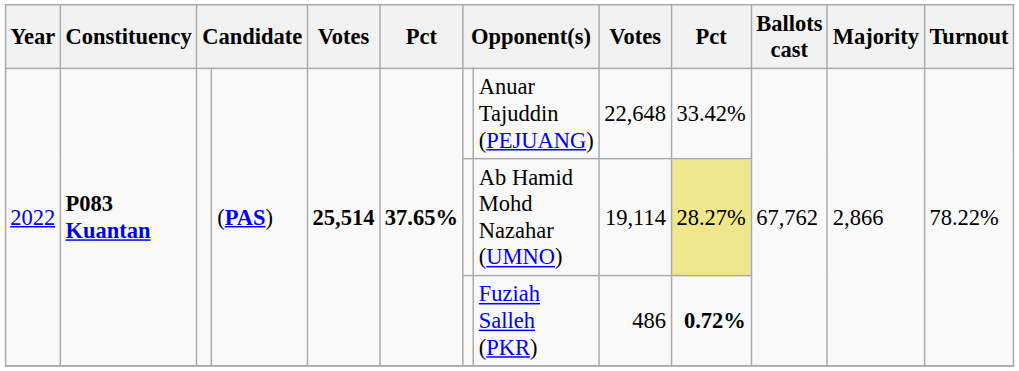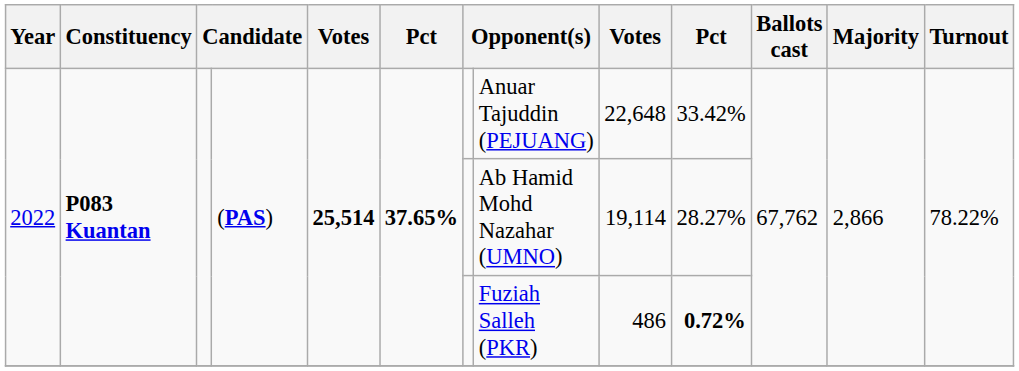(711, 217) khaki background -> (711, 217) no background
